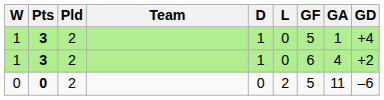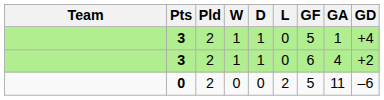columns swapped: (167, 15) <-> (17, 15)
